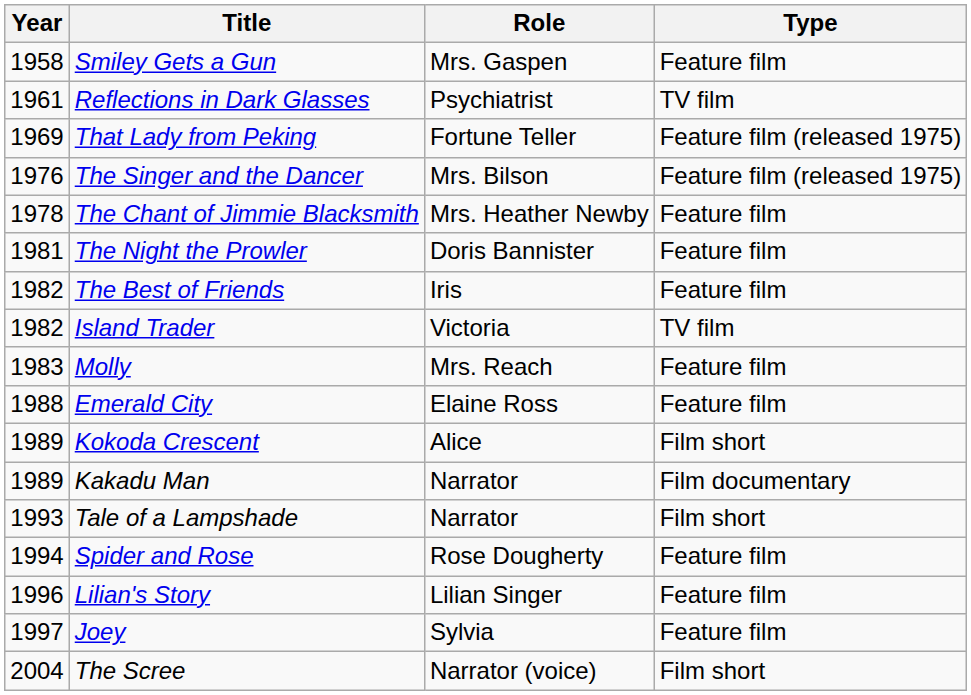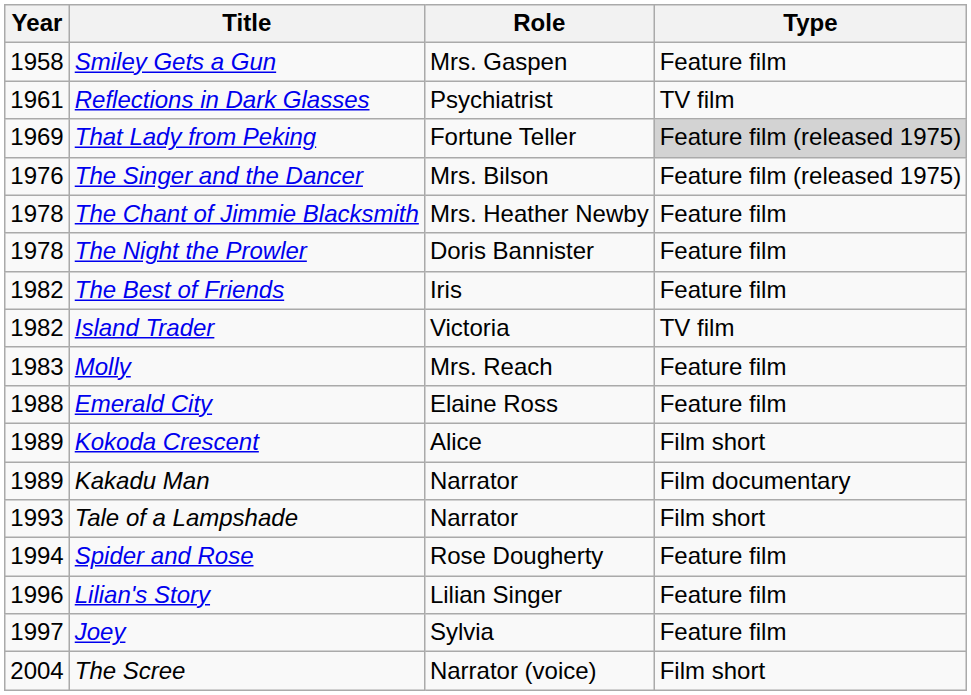(810, 137) no background -> (810, 137) lightgrey background
(37, 251) 1981 -> (37, 251) 1978
